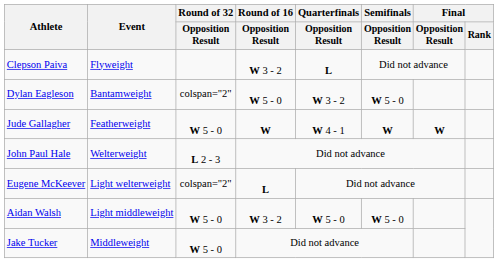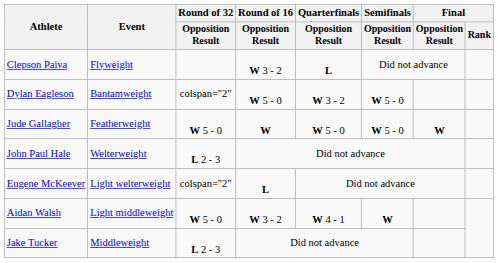(329, 130) W 4 - 1 -> (329, 130) W 5 - 0
(388, 130) W -> (388, 130) W 5 - 0
(329, 220) W 5 - 0 -> (329, 220) W 4 - 1
(388, 220) W 5 - 0 -> (388, 220) W
(206, 249) W 5 - 0 -> (206, 249) L 2 - 3
